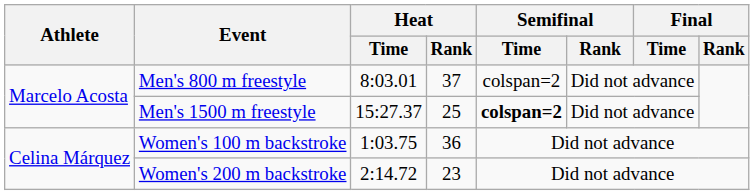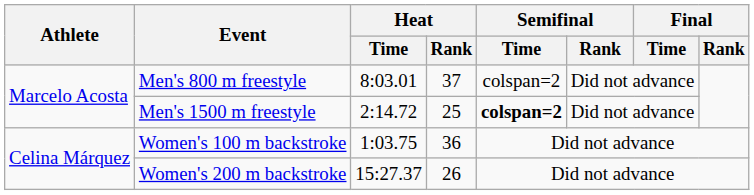(389, 112) 15:27.37 -> (389, 112) 2:14.72
(389, 174) 2:14.72 -> (389, 174) 15:27.37
(451, 174) 23 -> (451, 174) 26
